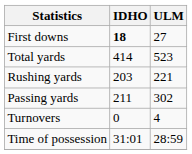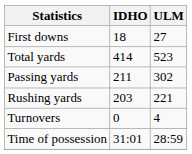(119, 36) bold -> (119, 36) normal
rows swapped: (45, 77) <-> (43, 97)
